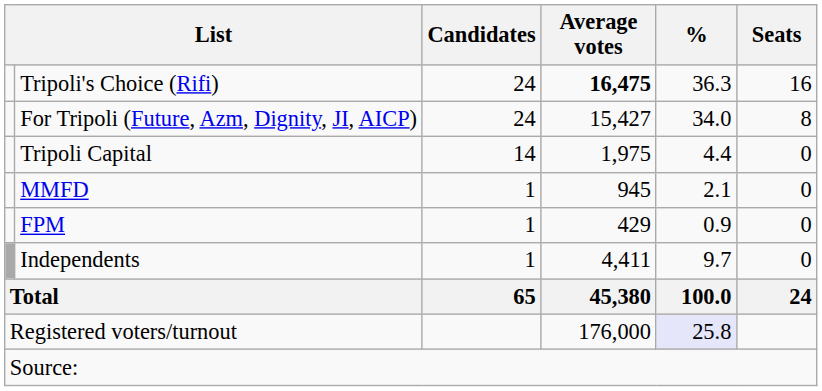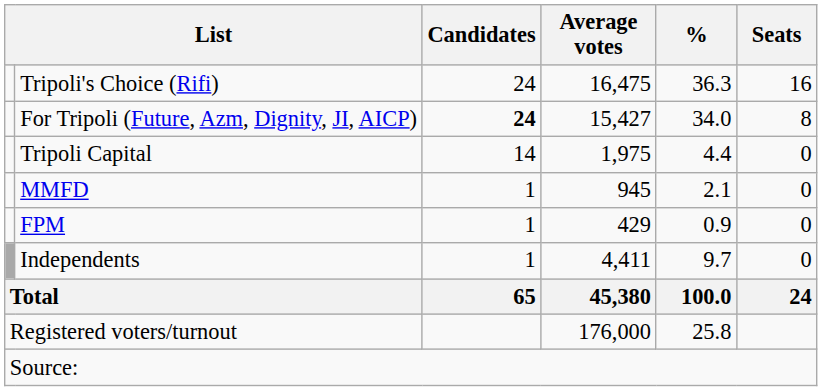(620, 82) bold -> (620, 82) normal
(524, 118) normal -> (524, 118) bold
(712, 331) lavender background -> (712, 331) no background
